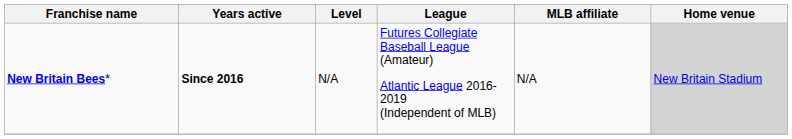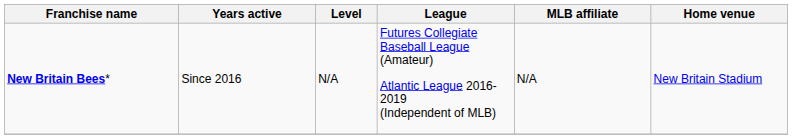(212, 78) bold -> (211, 78) normal
(708, 78) lightgrey background -> (708, 78) no background
